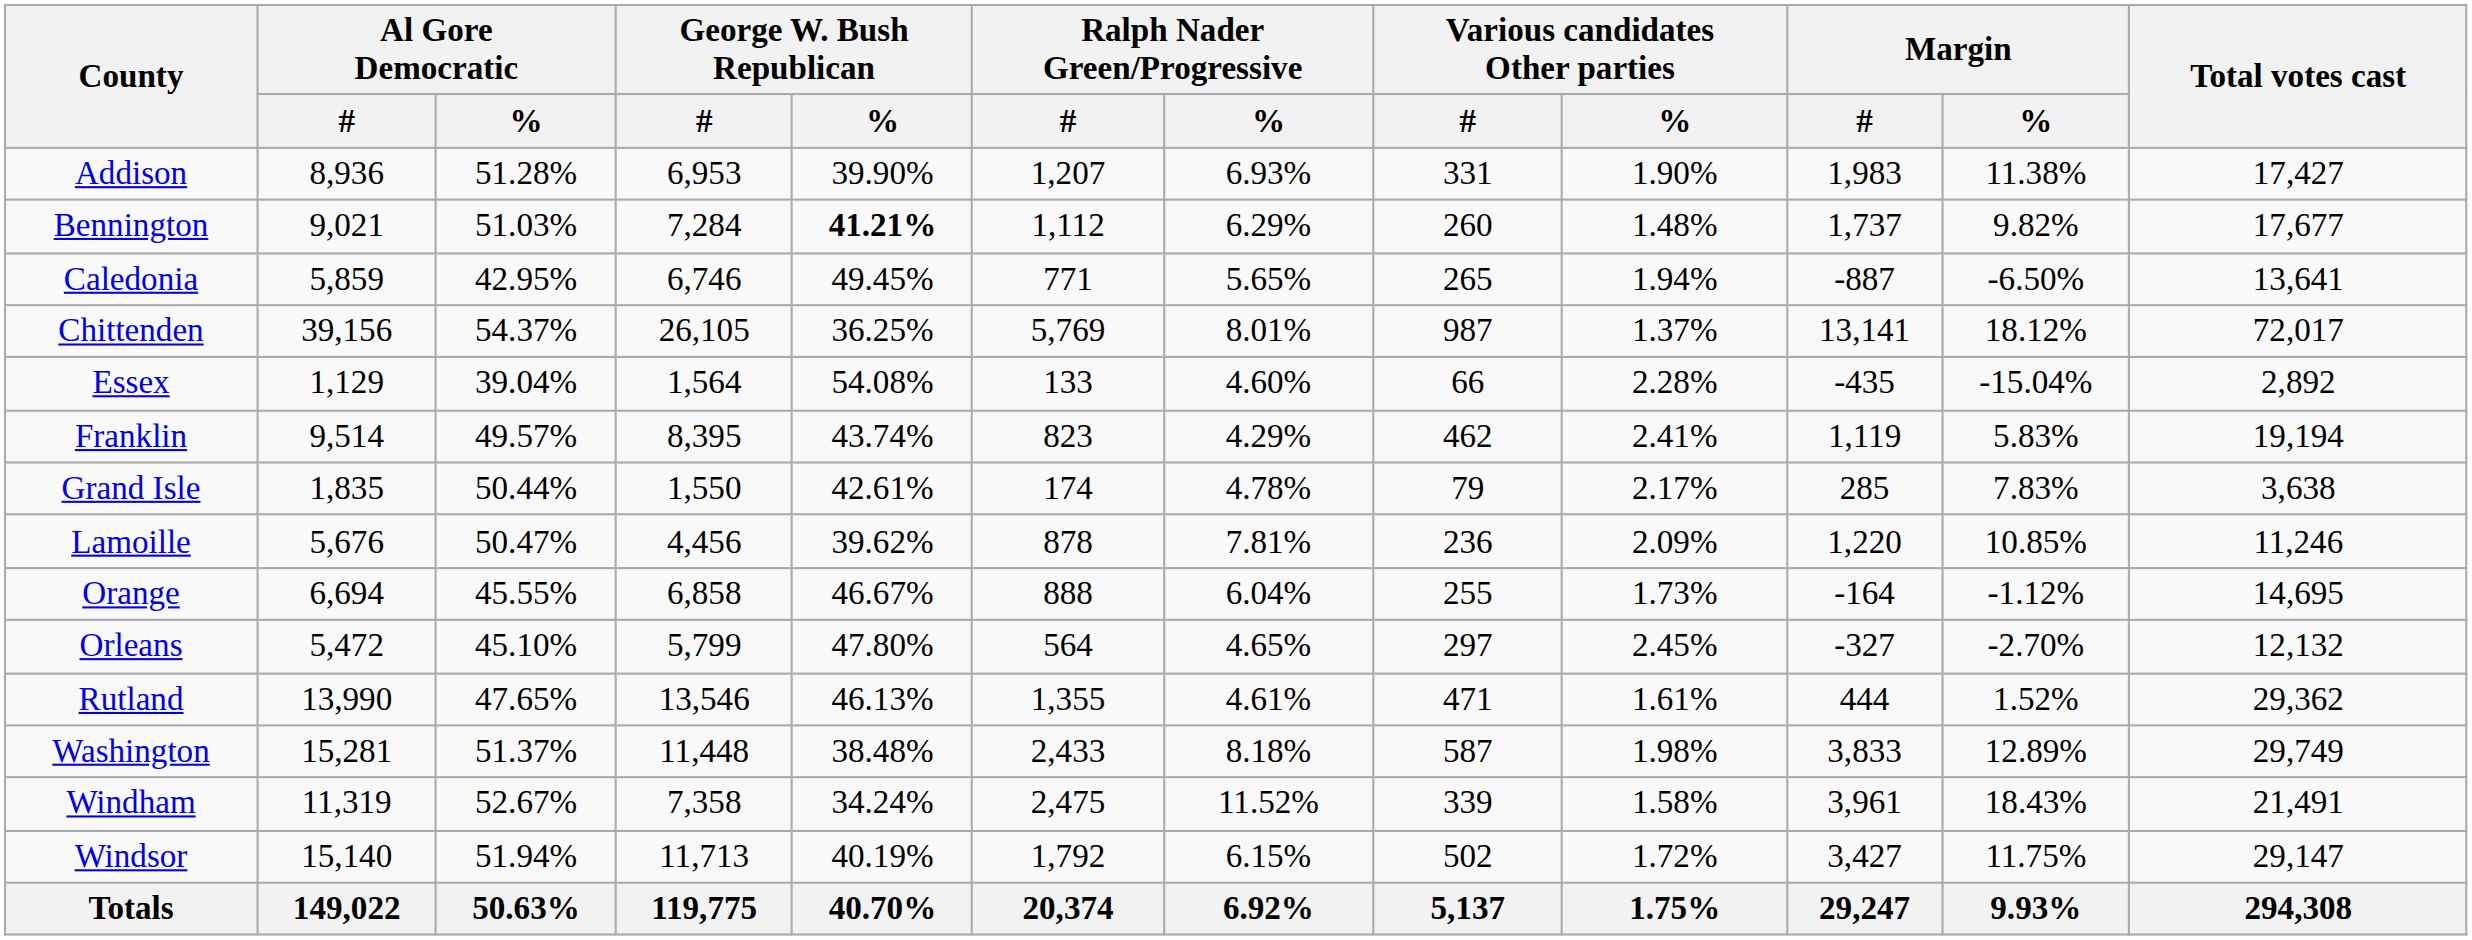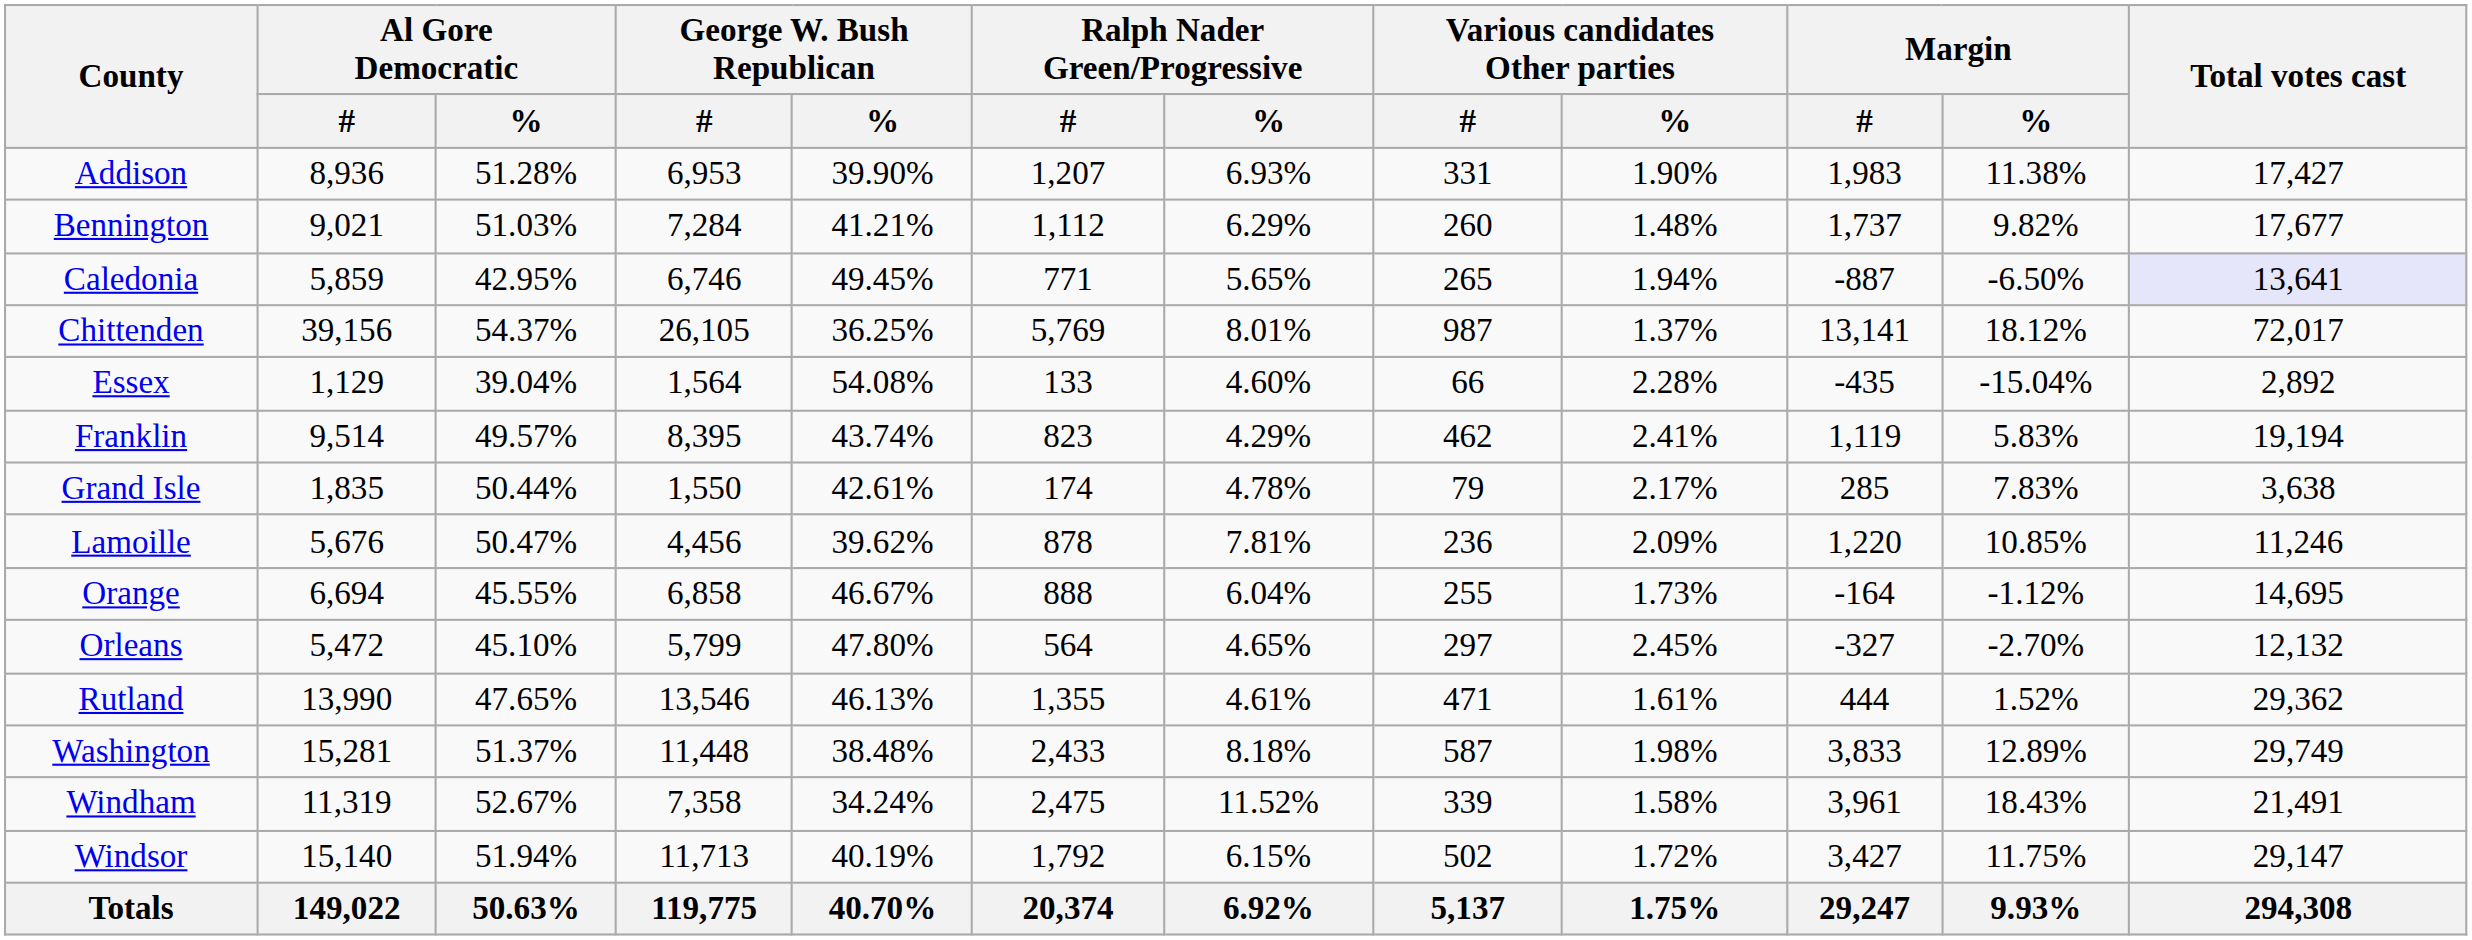(882, 225) bold -> (882, 225) normal
(2298, 278) no background -> (2298, 278) lavender background
